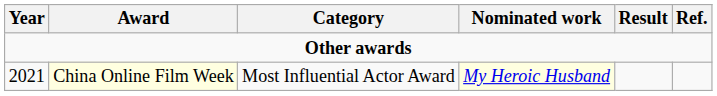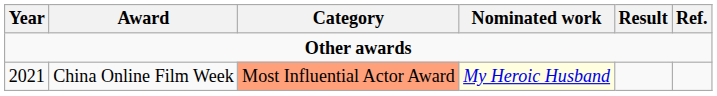(143, 76) lightyellow background -> (143, 76) no background
(348, 76) no background -> (348, 76) lightsalmon background
